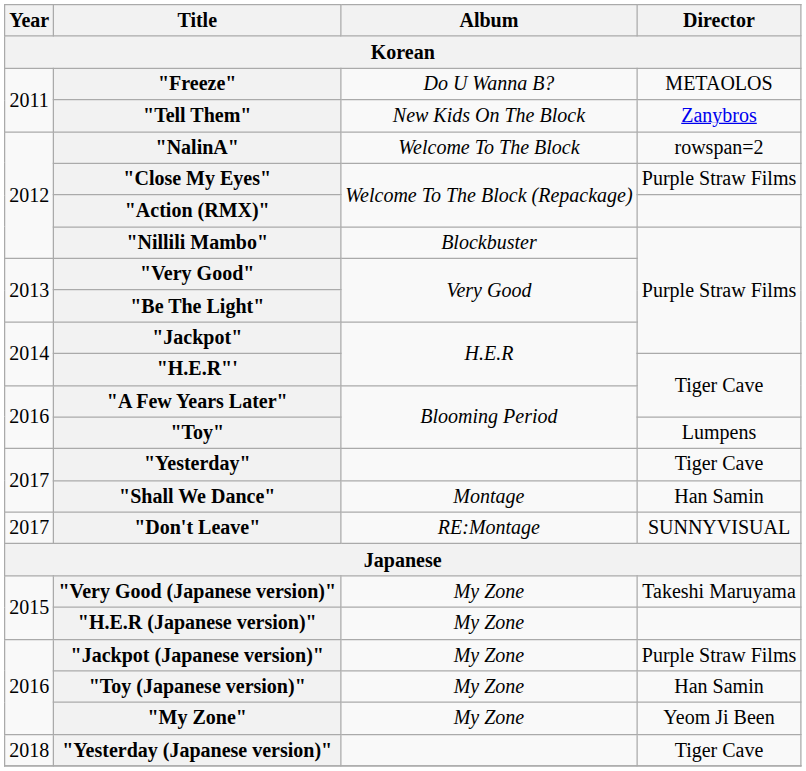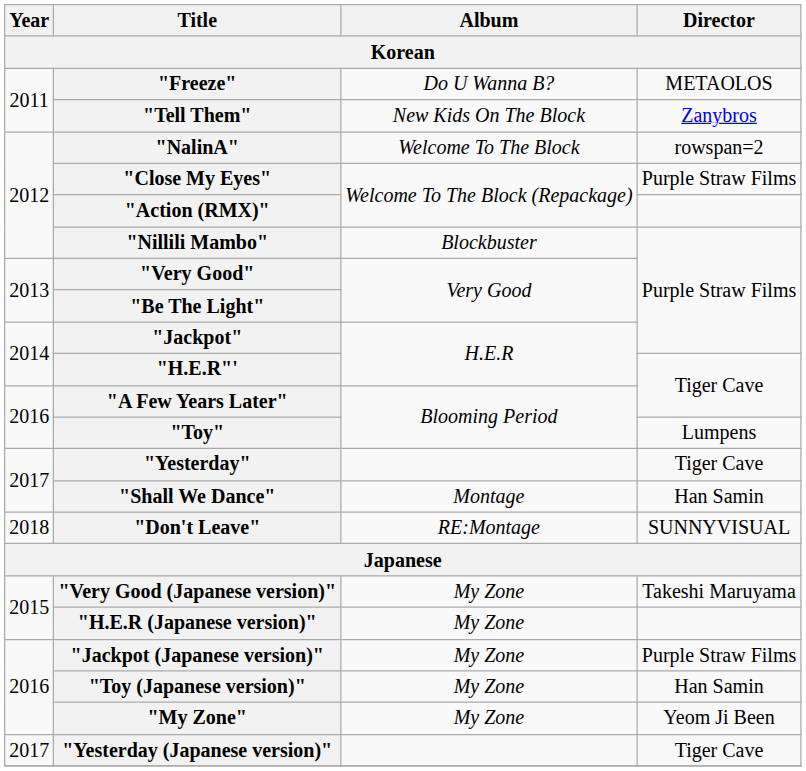(29, 527) 2017 -> (29, 527) 2018
(29, 749) 2018 -> (29, 749) 2017
